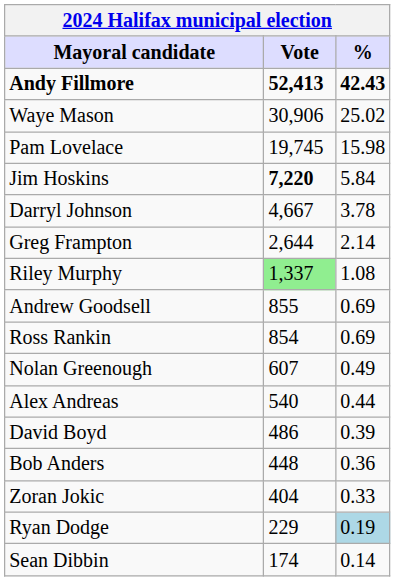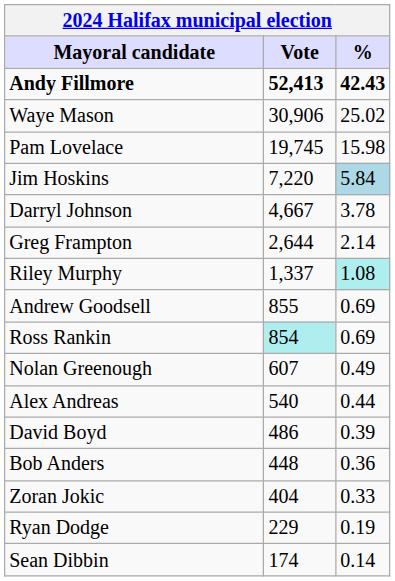(291, 178) bold -> (291, 178) normal
(358, 178) no background -> (358, 178) lightblue background
(291, 274) lightgreen background -> (291, 274) no background
(358, 274) no background -> (358, 274) paleturquoise background
(283, 337) no background -> (283, 337) paleturquoise background
(358, 527) lightblue background -> (358, 527) no background
